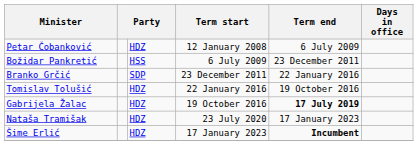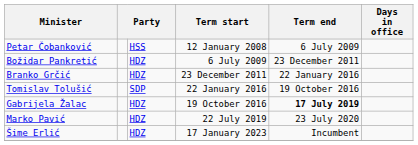(138, 46) HDZ -> (138, 46) HSS
(138, 61) HSS -> (138, 61) HDZ
(138, 75) SDP -> (138, 75) HDZ
(138, 90) HDZ -> (138, 90) SDP
+ row: (36, 118)
- row: (46, 118)
(335, 133) bold -> (335, 133) normal
